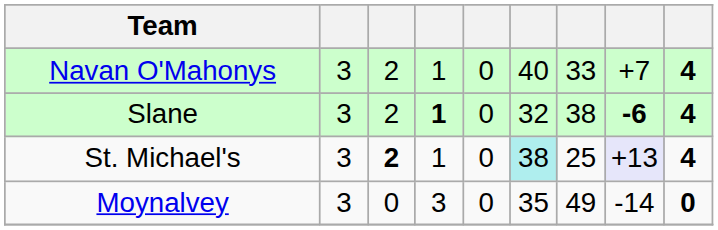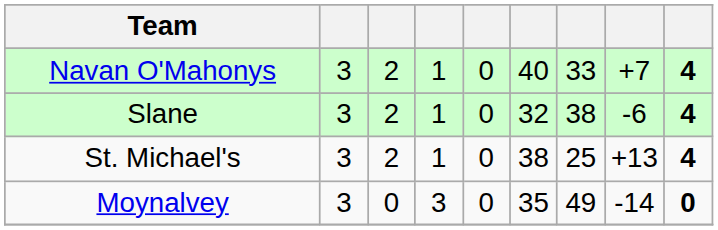(439, 114) bold -> (439, 114) normal
(634, 114) bold -> (634, 114) normal
(391, 158) bold -> (391, 158) normal
(533, 158) paleturquoise background -> (533, 158) no background
(634, 158) lavender background -> (634, 158) no background
